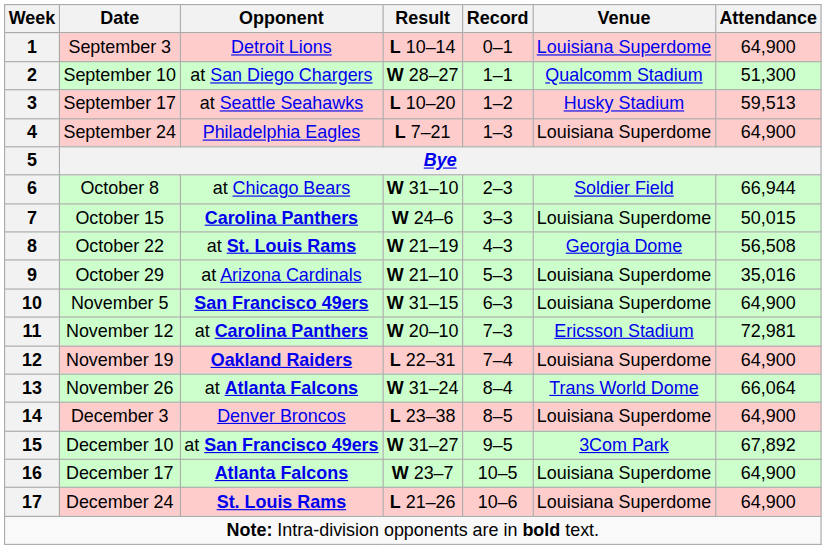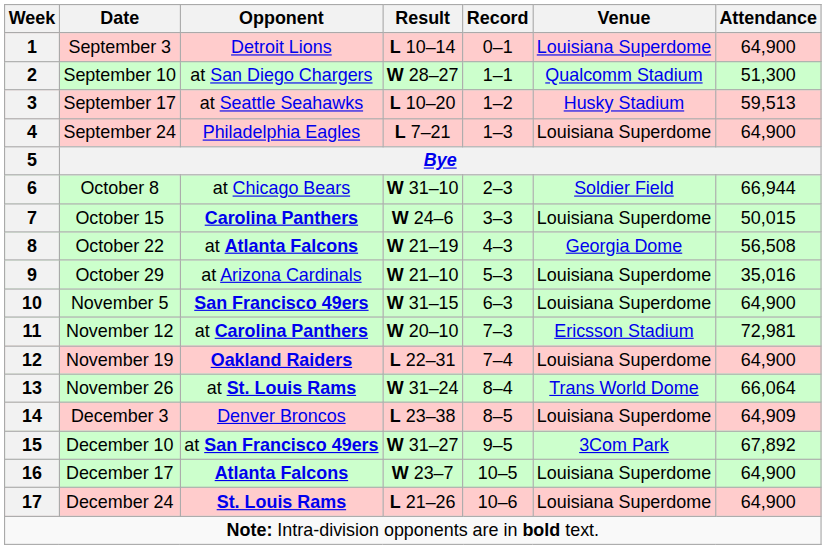(281, 246) at St. Louis Rams -> (281, 246) at Atlanta Falcons
(281, 388) at Atlanta Falcons -> (281, 388) at St. Louis Rams
(768, 416) 64,900 -> (768, 416) 64,909
